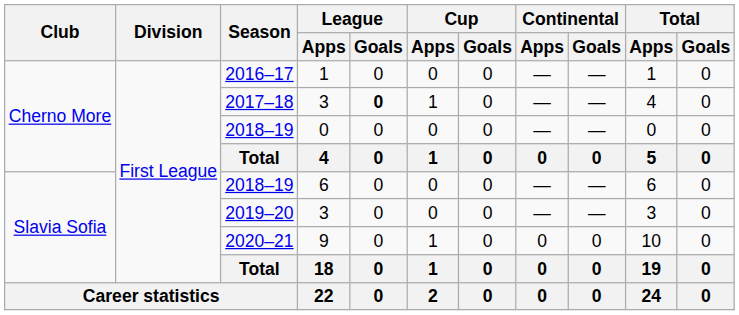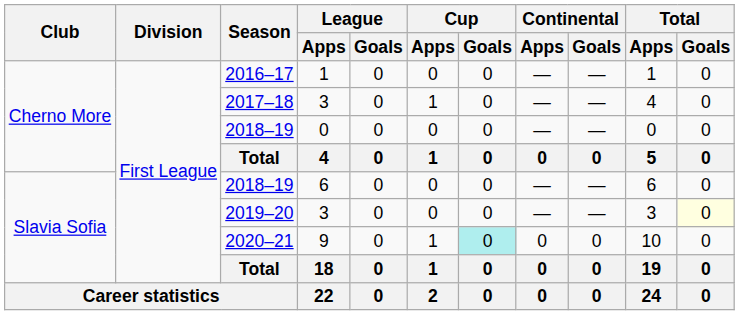(378, 102) bold -> (378, 102) normal
(706, 213) no background -> (706, 213) lightyellow background
(488, 241) no background -> (488, 241) paleturquoise background
